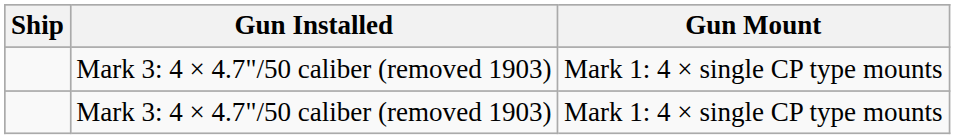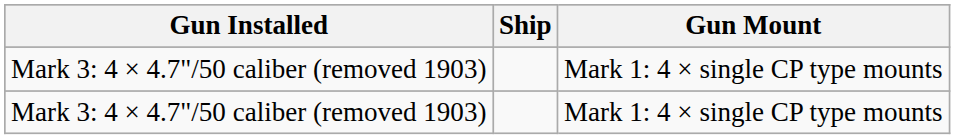columns swapped: (37, 25) <-> (314, 25)
